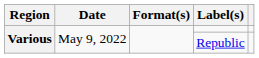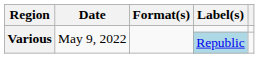(220, 42) no background -> (220, 42) lightblue background
